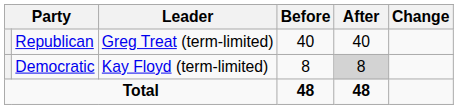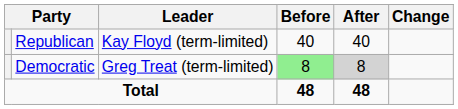(188, 41) Greg Treat (term-limited) -> (185, 41) Kay Floyd (term-limited)
(185, 66) Kay Floyd (term-limited) -> (188, 66) Greg Treat (term-limited)
(306, 66) no background -> (306, 66) lightgreen background
